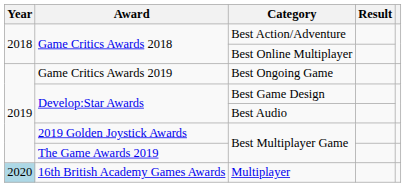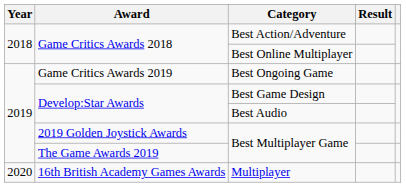(20, 172) lightblue background -> (20, 172) no background
